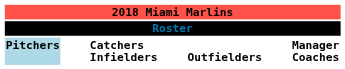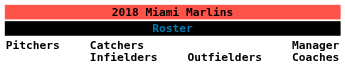(33, 45) lightblue background -> (33, 45) no background
